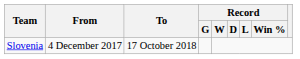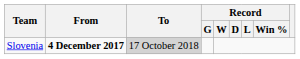(85, 45) normal -> (86, 45) bold
(162, 45) no background -> (164, 45) lightgrey background
